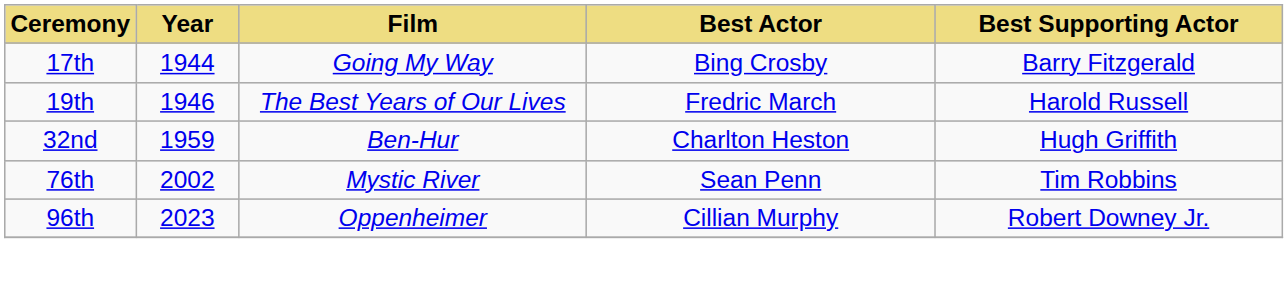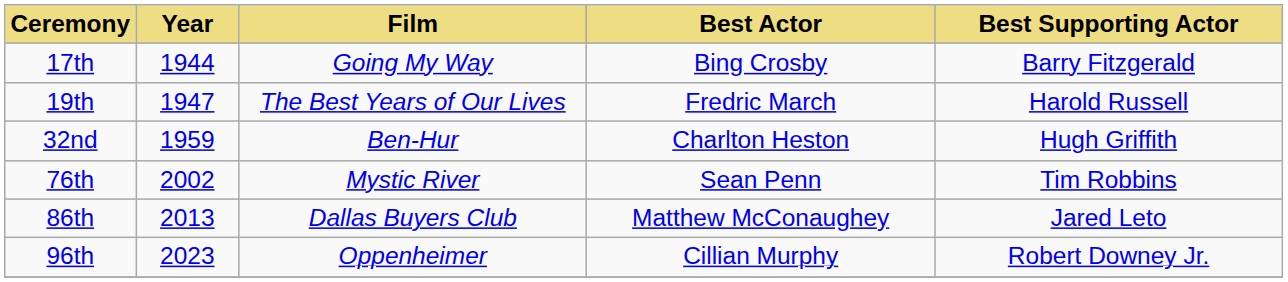(187, 101) 1946 -> (187, 101) 1947
+ row: (70, 218)
